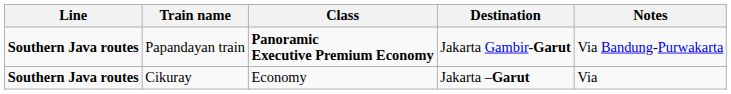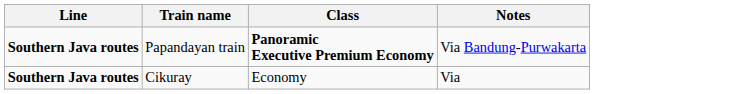- column: (506, 15)
